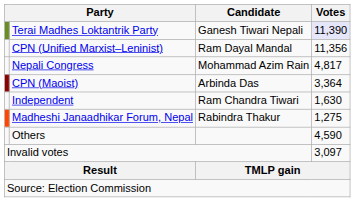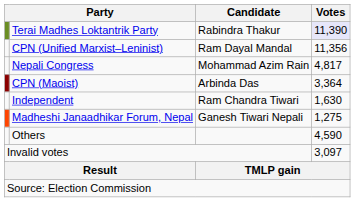(251, 30) Ganesh Tiwari Nepali -> (239, 30) Rabindra Thakur
(239, 118) Rabindra Thakur -> (251, 118) Ganesh Tiwari Nepali
